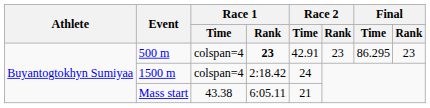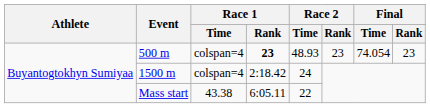(305, 53) 42.91 -> (305, 53) 48.93
(373, 53) 86.295 -> (373, 53) 74.054
(305, 93) 21 -> (305, 93) 22
